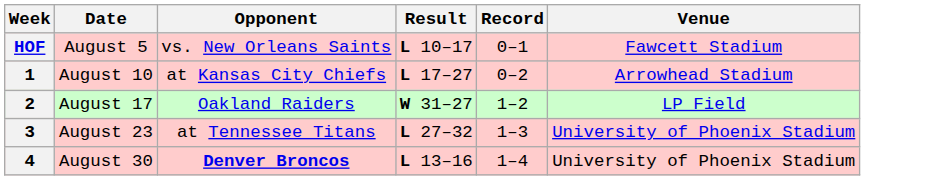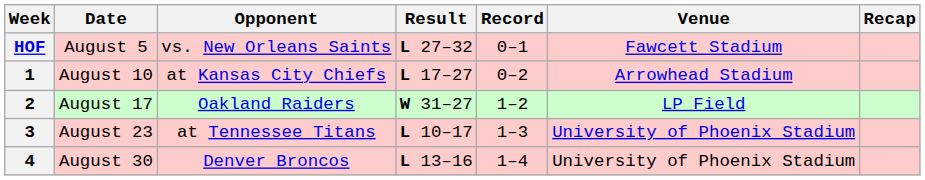+ column: (890, 19)
(436, 47) L 10–17 -> (436, 47) L 27–32
(436, 132) L 27–32 -> (436, 132) L 10–17
(276, 161) bold -> (276, 161) normal
